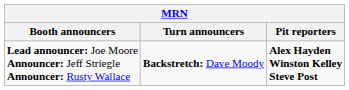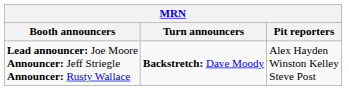(306, 63) bold -> (304, 63) normal
